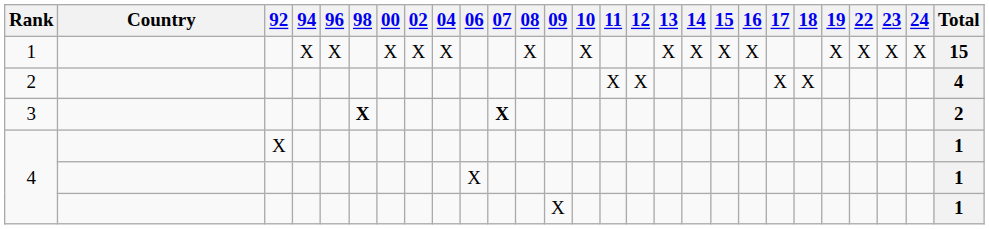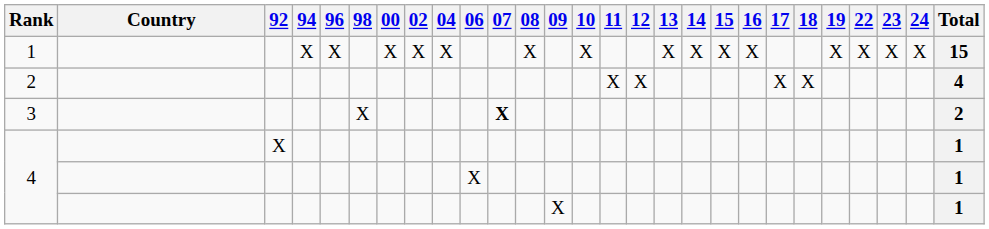(363, 114) bold -> (363, 114) normal
